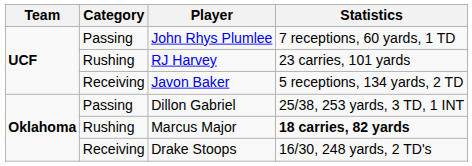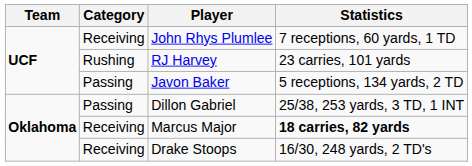(108, 38) Passing -> (114, 38) Receiving
(114, 82) Receiving -> (108, 82) Passing
(109, 127) Rushing -> (114, 127) Receiving
